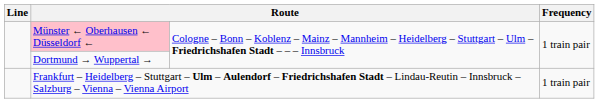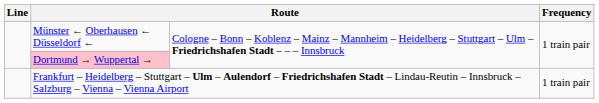(92, 36) pink background -> (92, 36) no background
(93, 59) no background -> (93, 59) pink background
